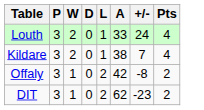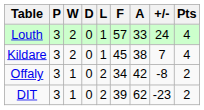+ column: (120, 14)
